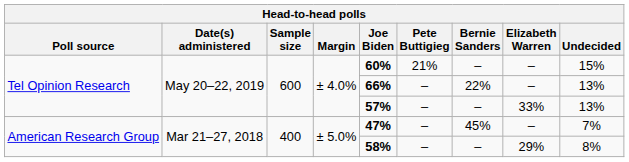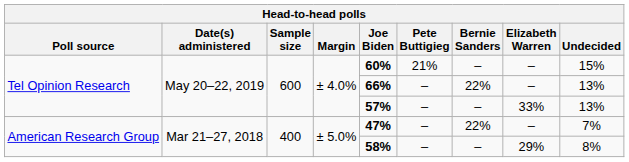(478, 127) 45% -> (478, 127) 22%
